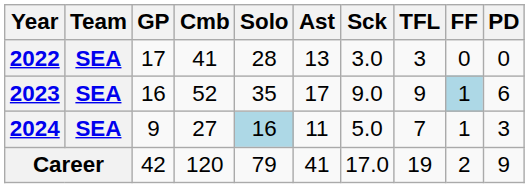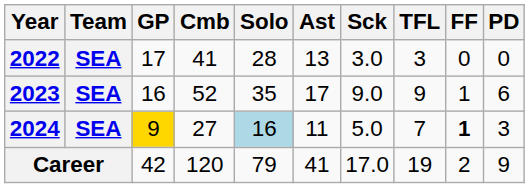(464, 93) lightblue background -> (464, 93) no background
(153, 128) no background -> (153, 128) gold background
(464, 128) normal -> (464, 128) bold
